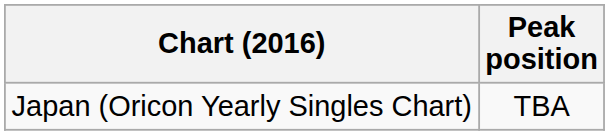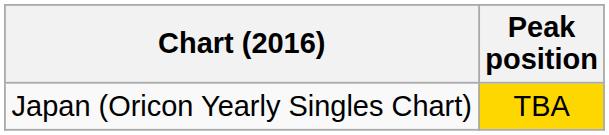(542, 105) no background -> (542, 105) gold background
